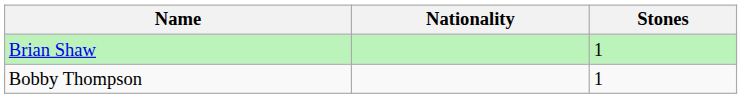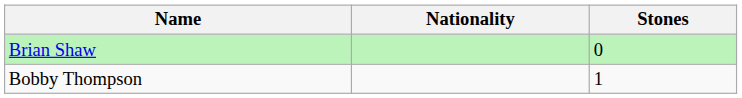(598, 49) 1 -> (598, 49) 0
